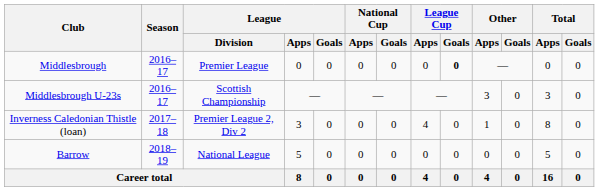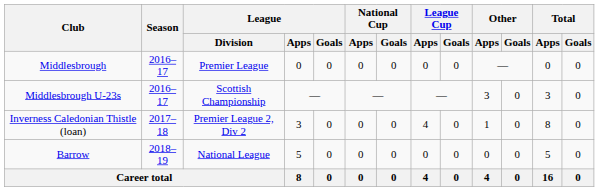(456, 65) bold -> (456, 65) normal
